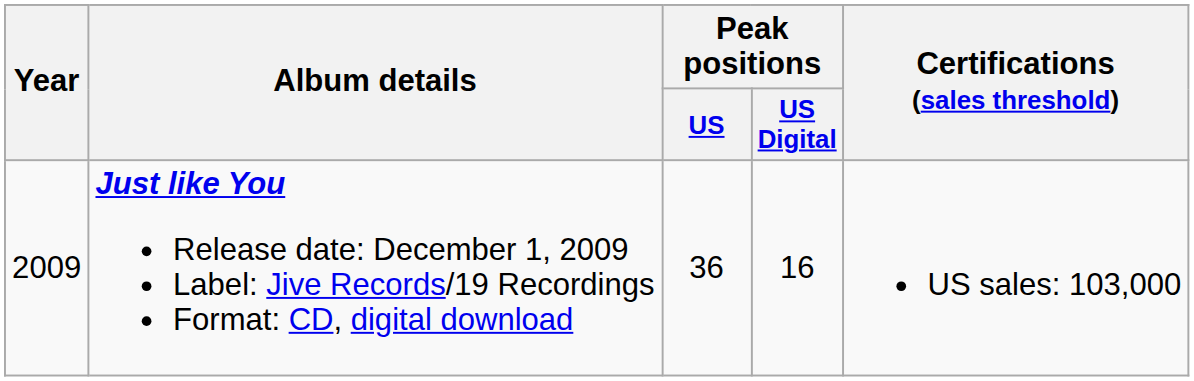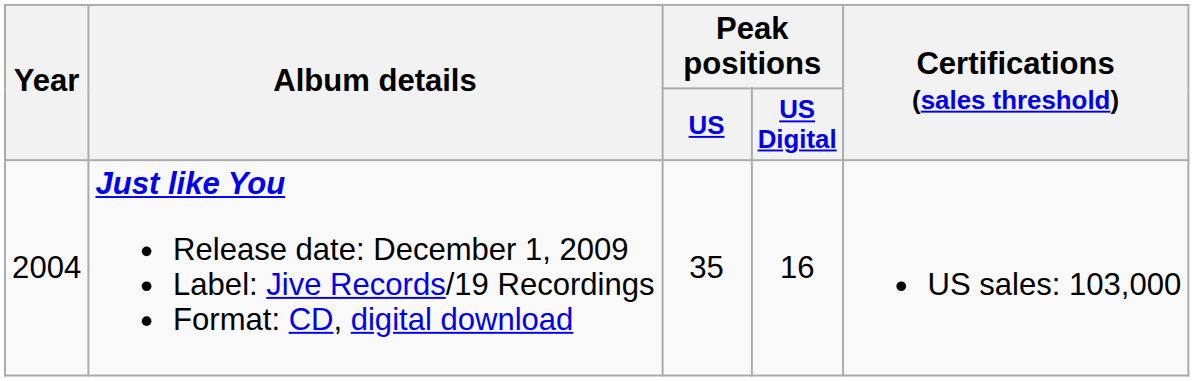(47, 267) 2009 -> (47, 267) 2004
(707, 267) 36 -> (707, 267) 35
